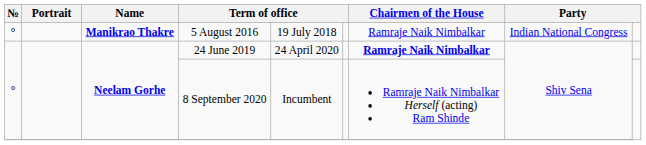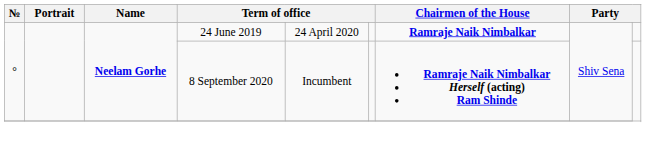- row: (225, 31)
(427, 106) normal -> (473, 87) bold
